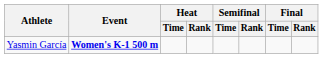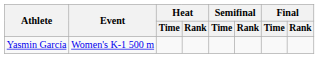(115, 45) bold -> (113, 45) normal
